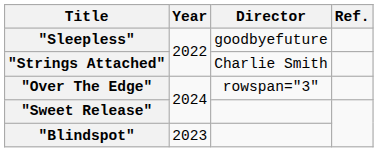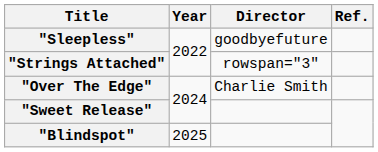(271, 64) Charlie Smith -> (271, 64) rowspan="3"
(271, 88) rowspan="3" -> (271, 88) Charlie Smith
(190, 135) 2023 -> (190, 135) 2025
